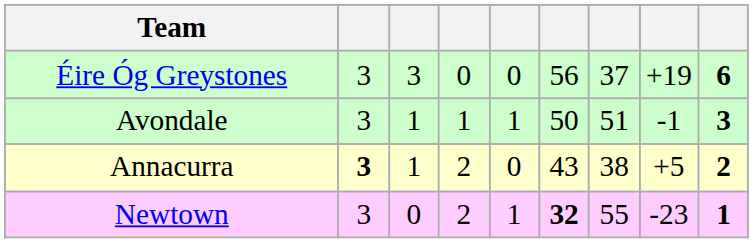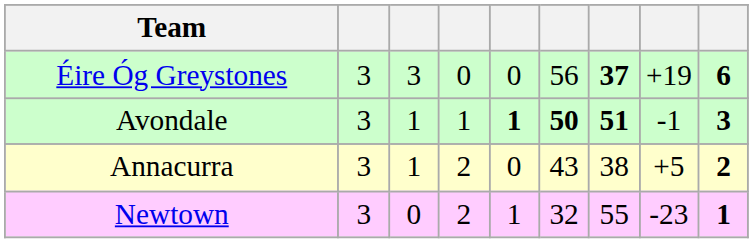(614, 74) normal -> (614, 74) bold
(514, 120) normal -> (514, 120) bold
(564, 120) normal -> (564, 120) bold
(614, 120) normal -> (614, 120) bold
(364, 167) bold -> (364, 167) normal
(564, 213) bold -> (564, 213) normal
